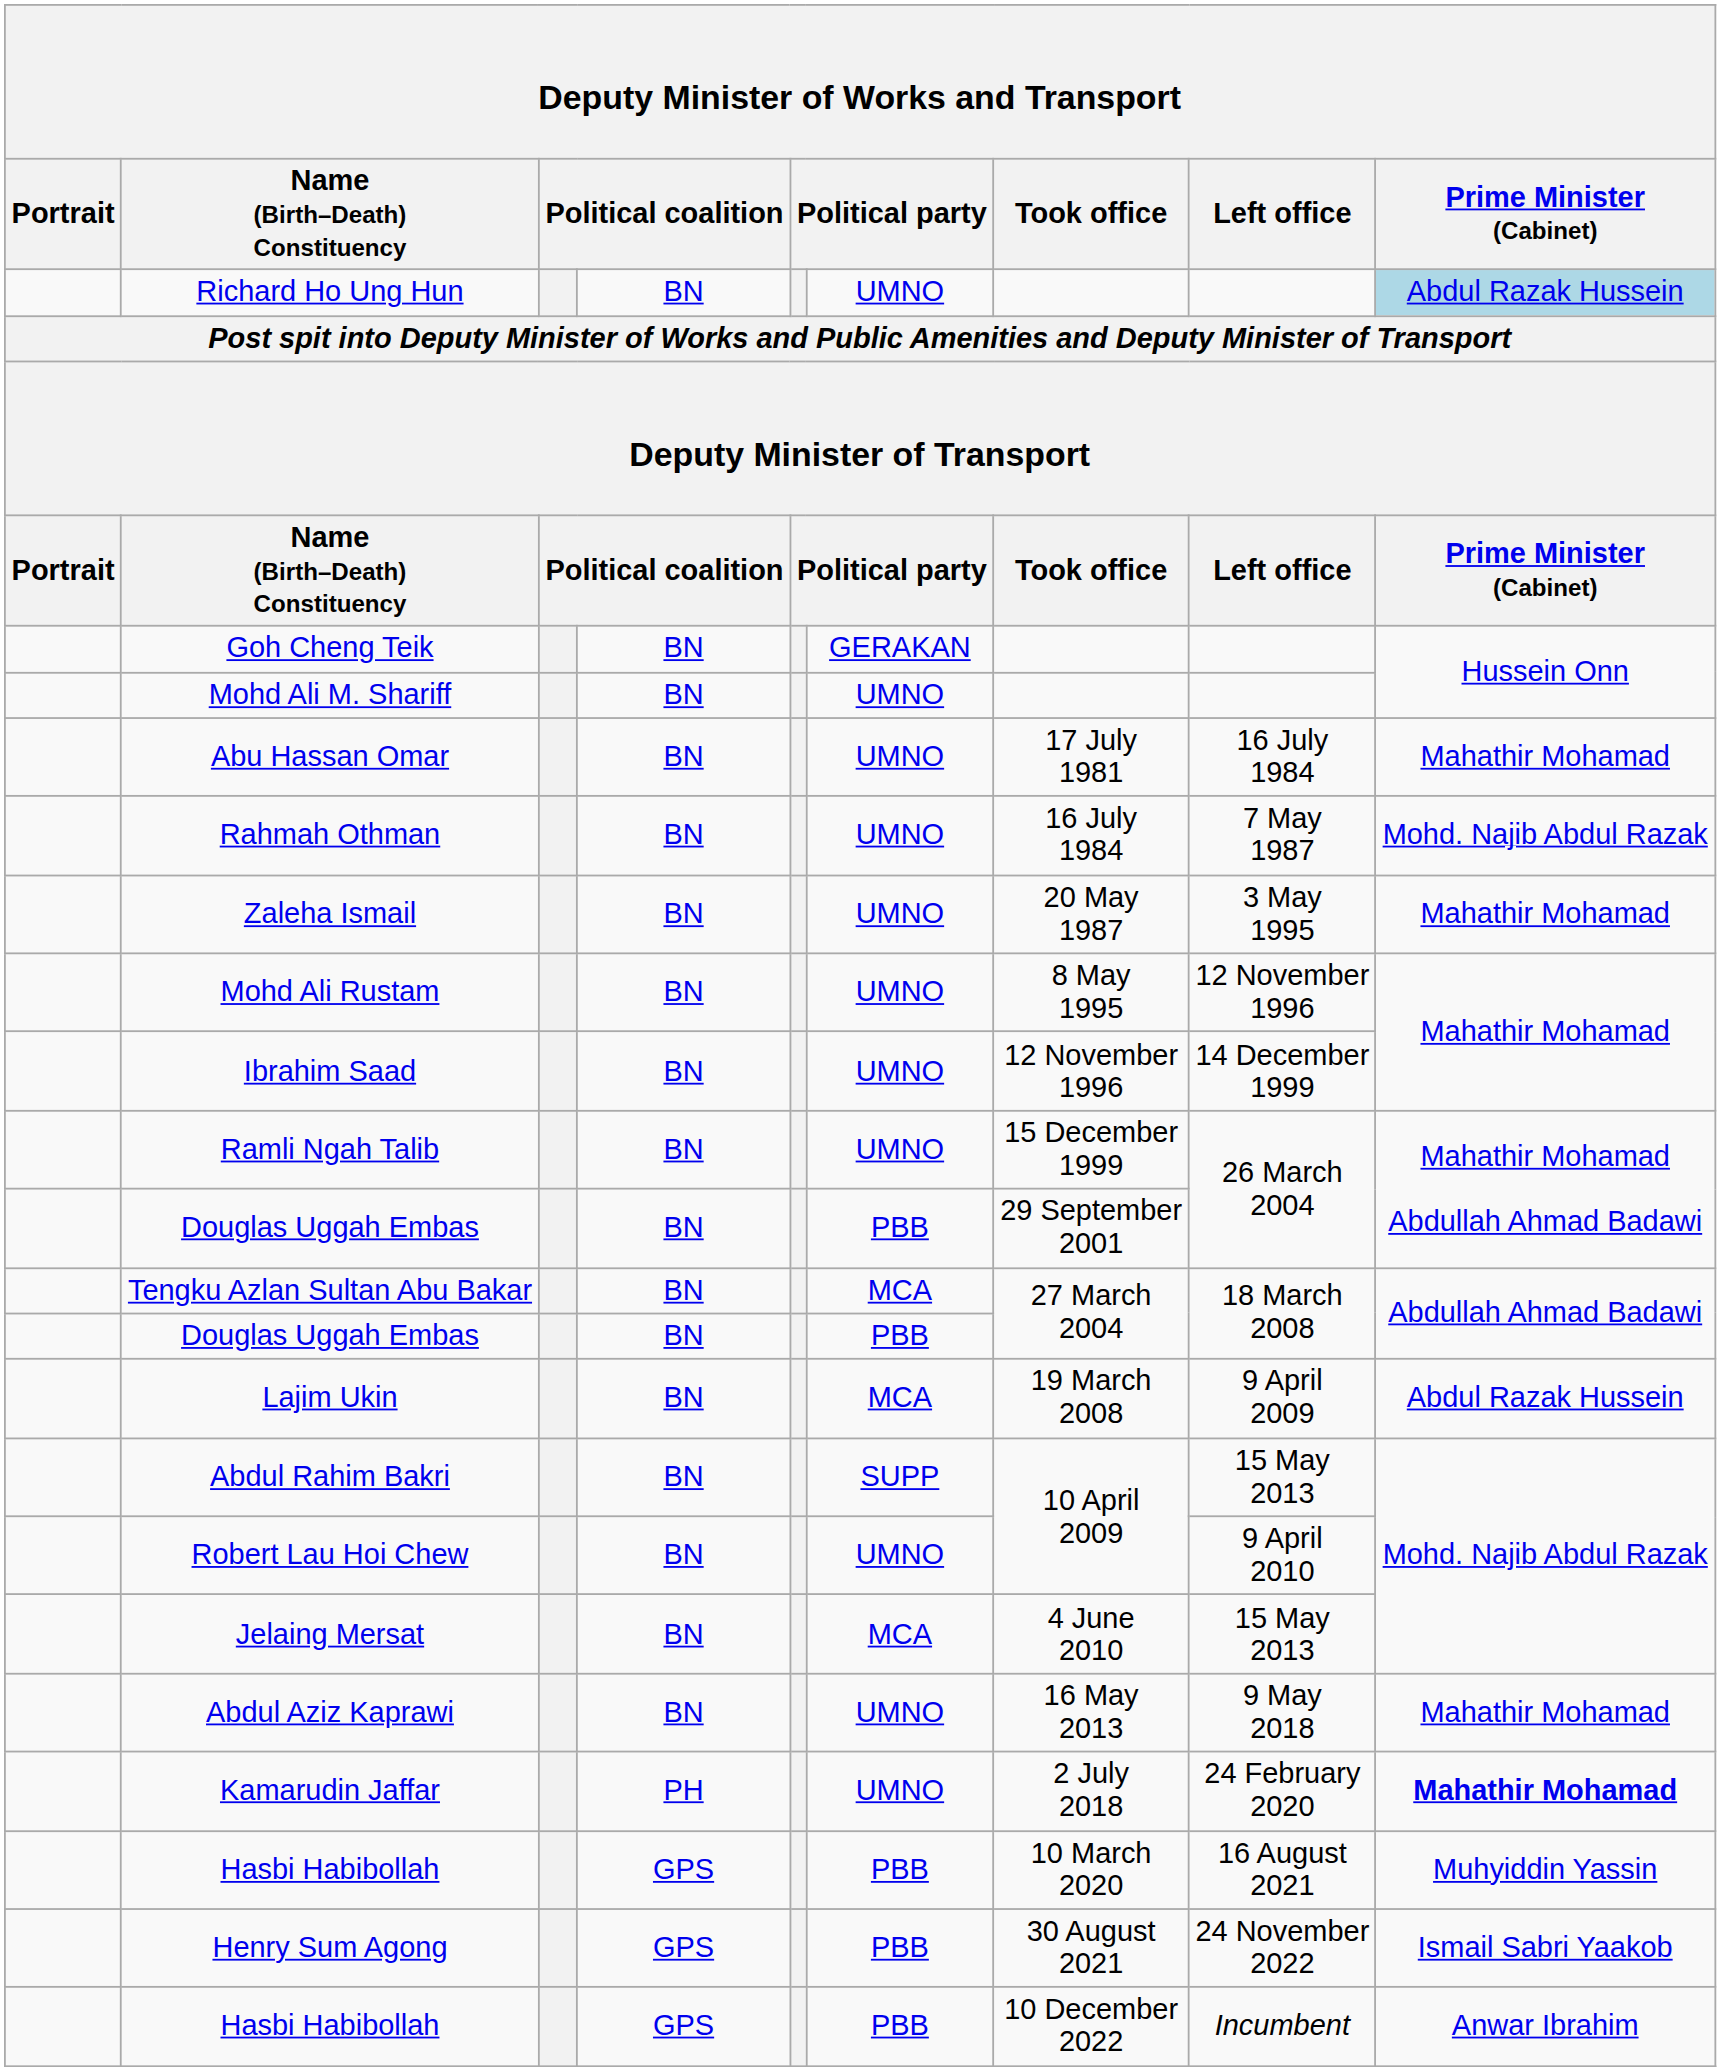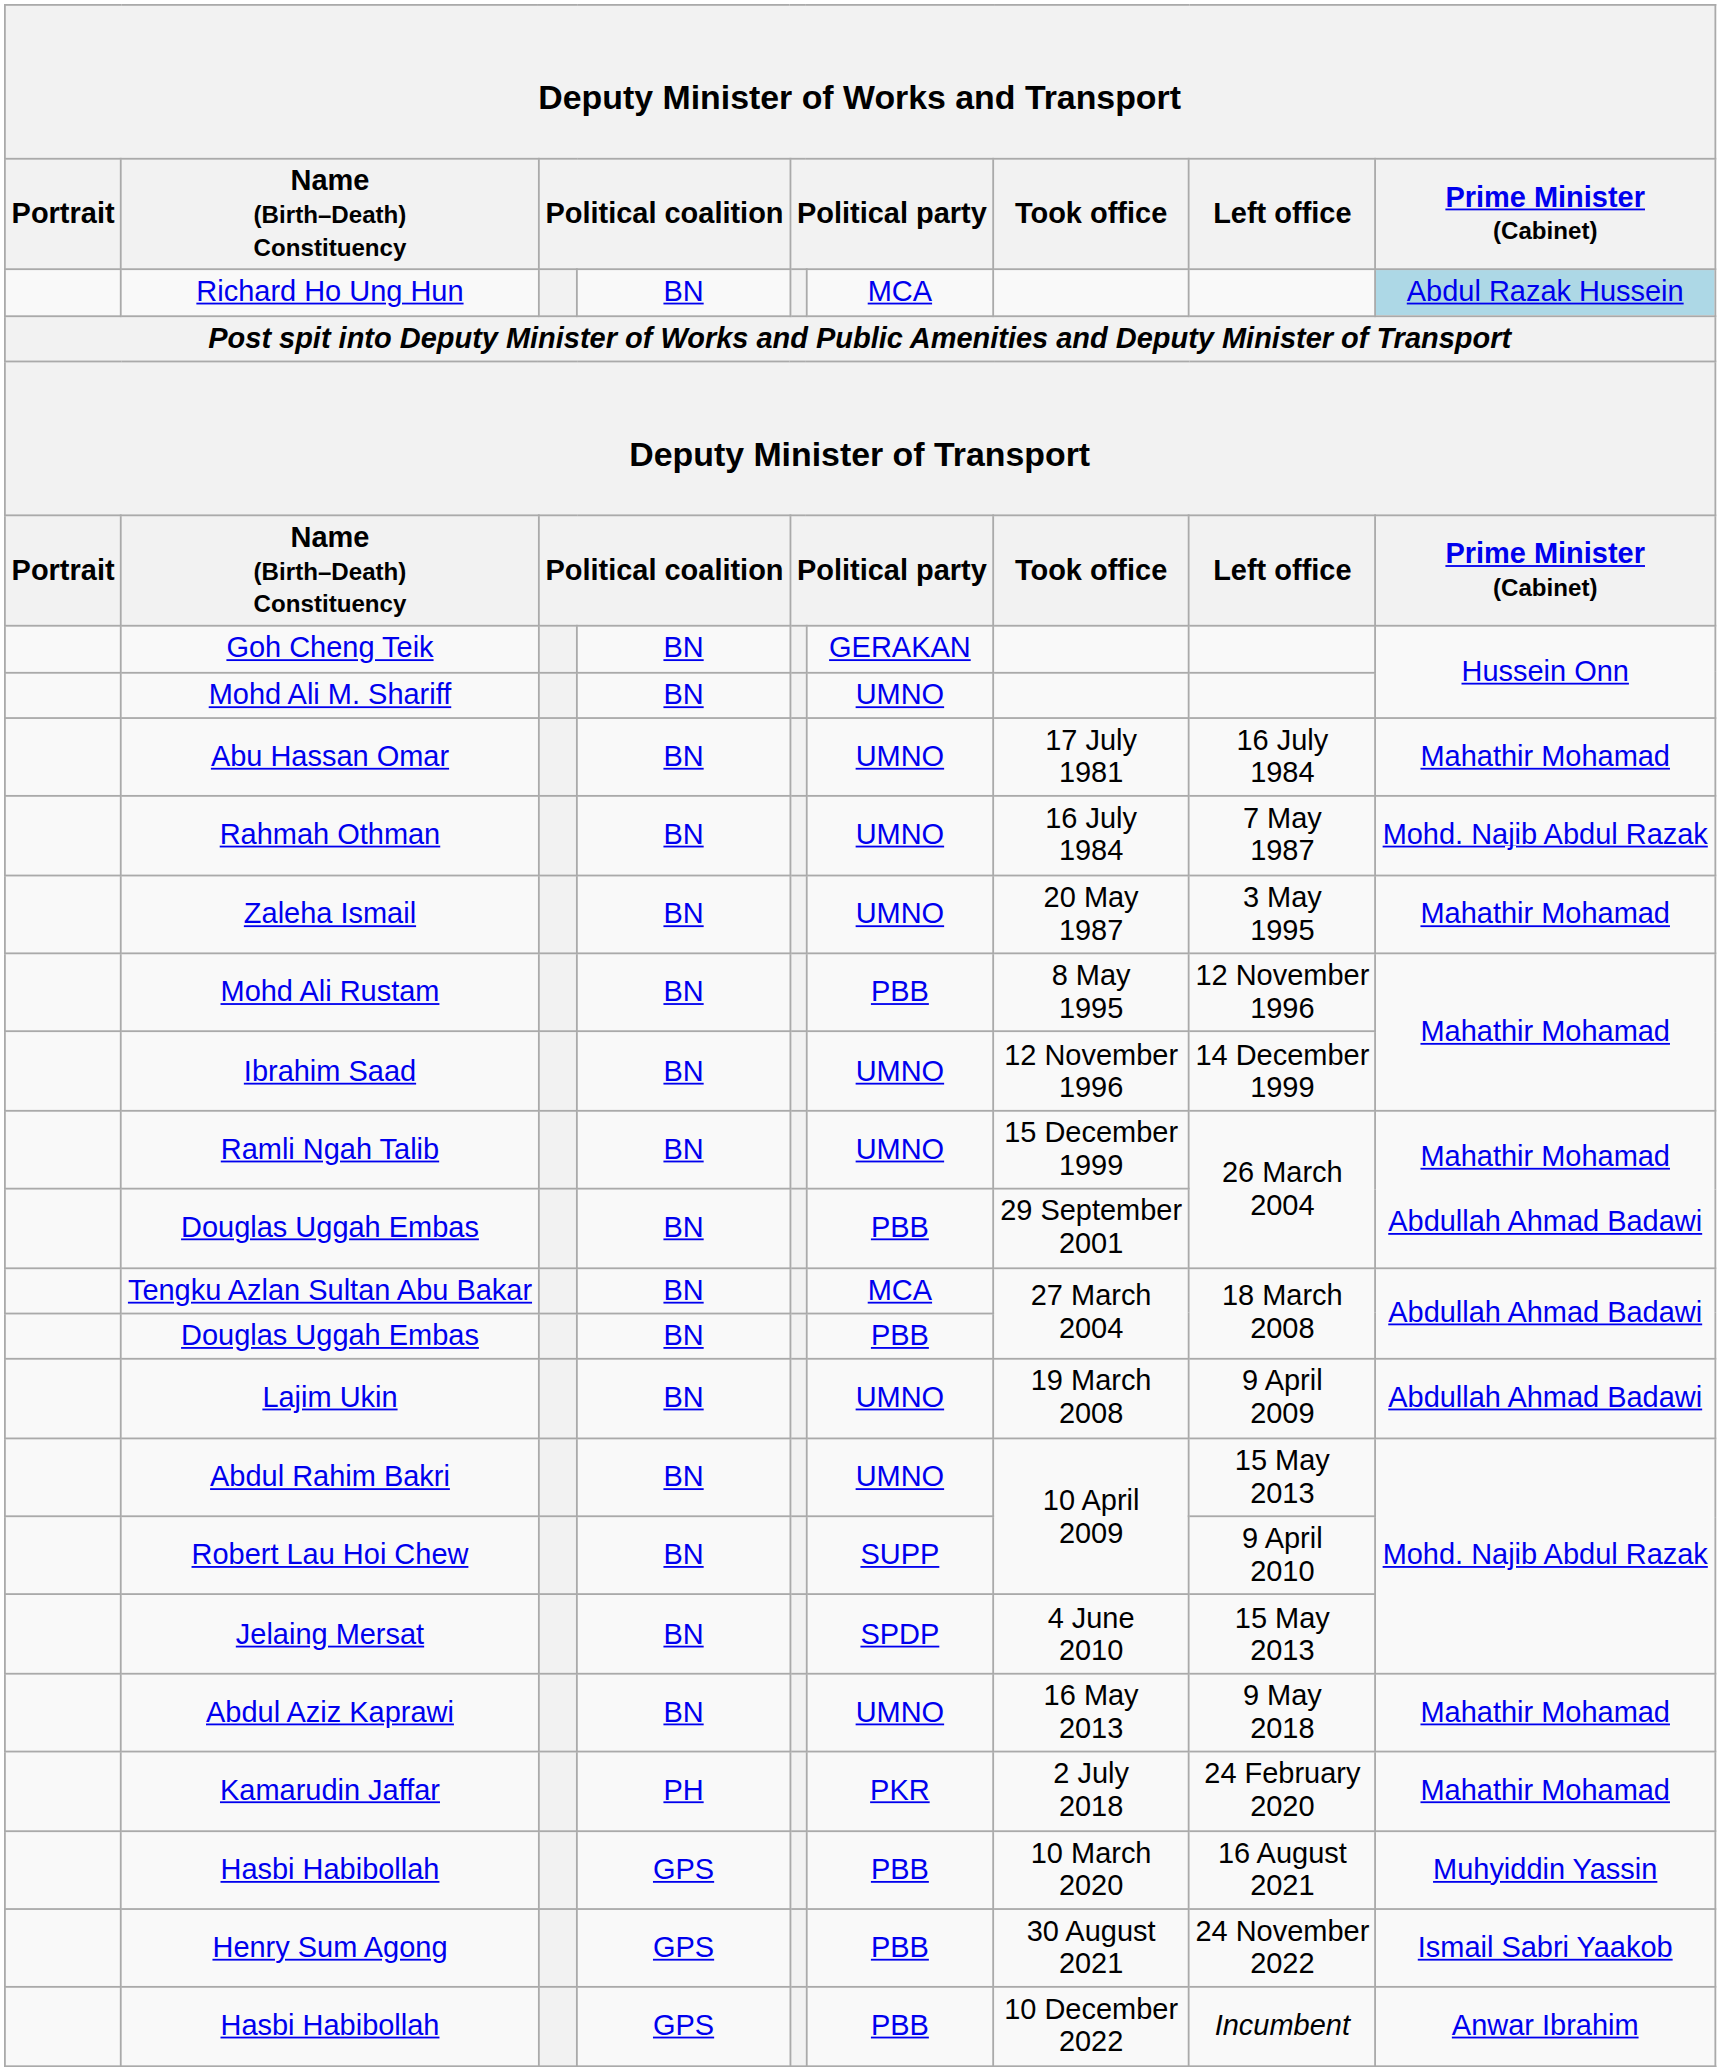(900, 292) UMNO -> (900, 292) MCA
(900, 992) UMNO -> (900, 992) PBB
(900, 1398) MCA -> (900, 1398) UMNO
(1545, 1398) Abdul Razak Hussein -> (1545, 1398) Abdullah Ahmad Badawi
(900, 1476) SUPP -> (900, 1476) UMNO
(900, 1555) UMNO -> (900, 1555) SUPP
(900, 1633) MCA -> (900, 1633) SPDP
(900, 1790) UMNO -> (900, 1790) PKR
(1545, 1790) bold -> (1545, 1790) normal
